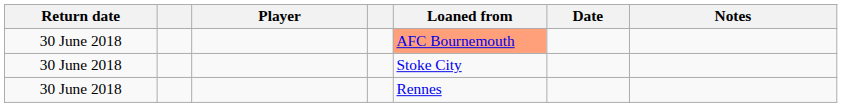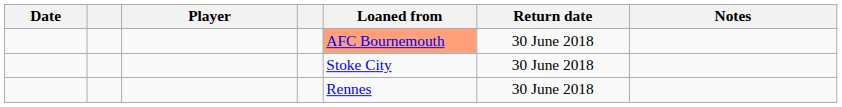columns swapped: (588, 16) <-> (81, 16)
